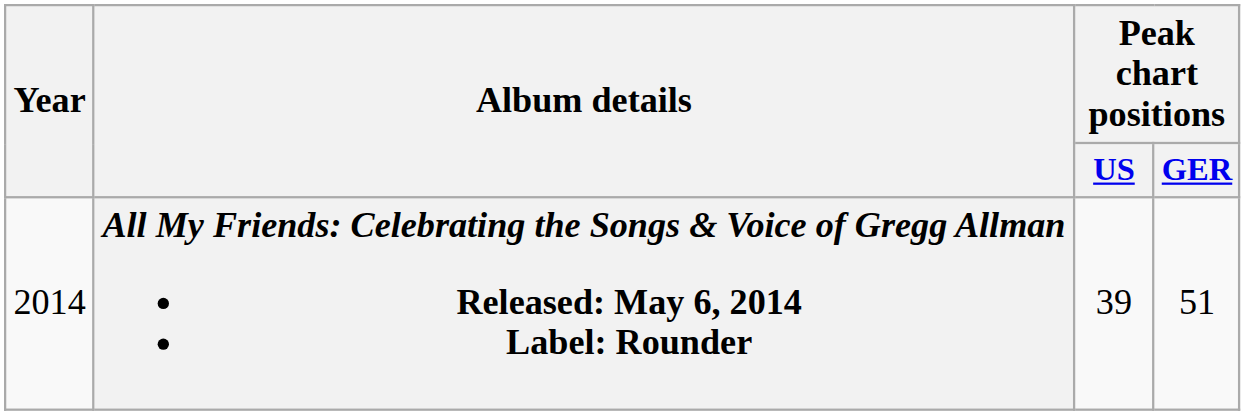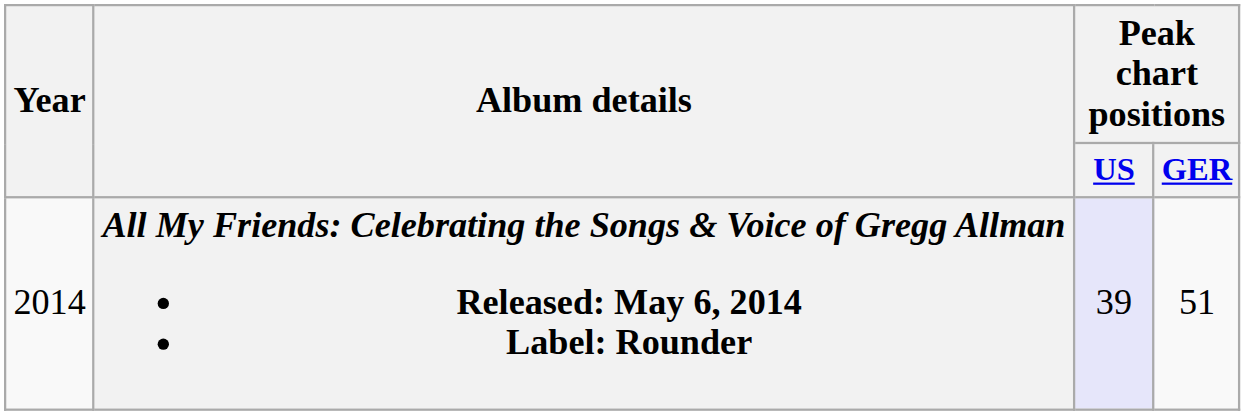(1114, 302) no background -> (1114, 302) lavender background
